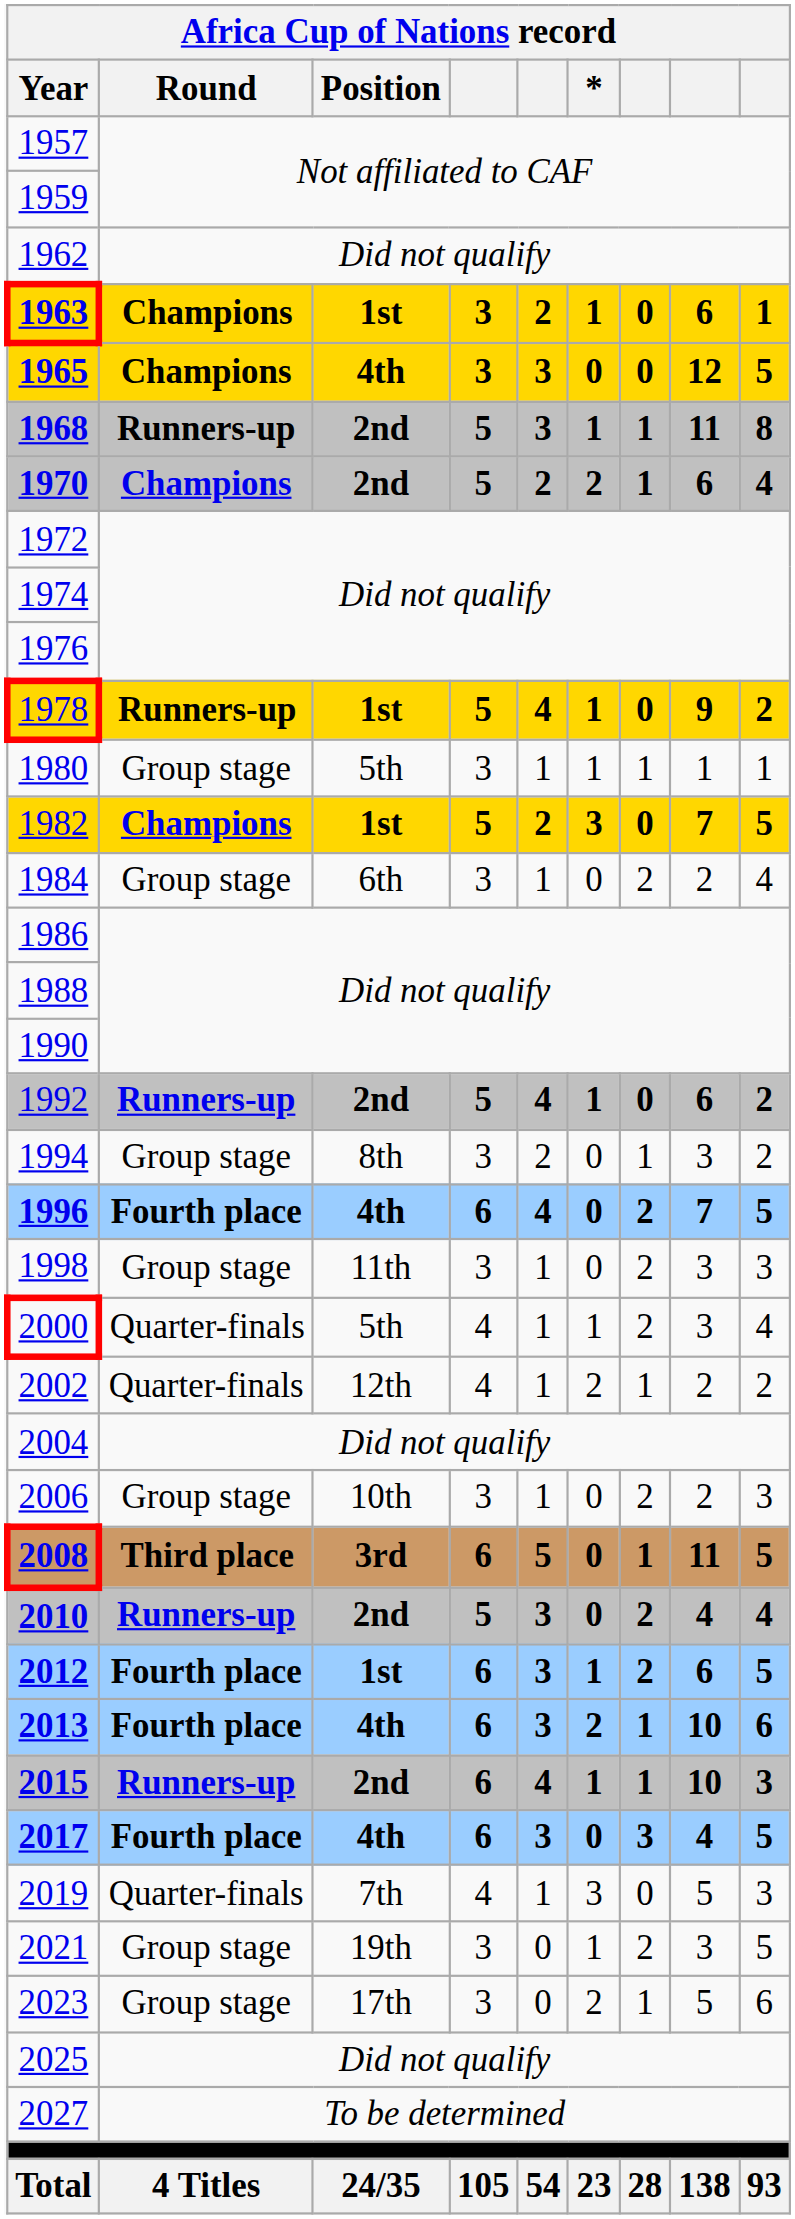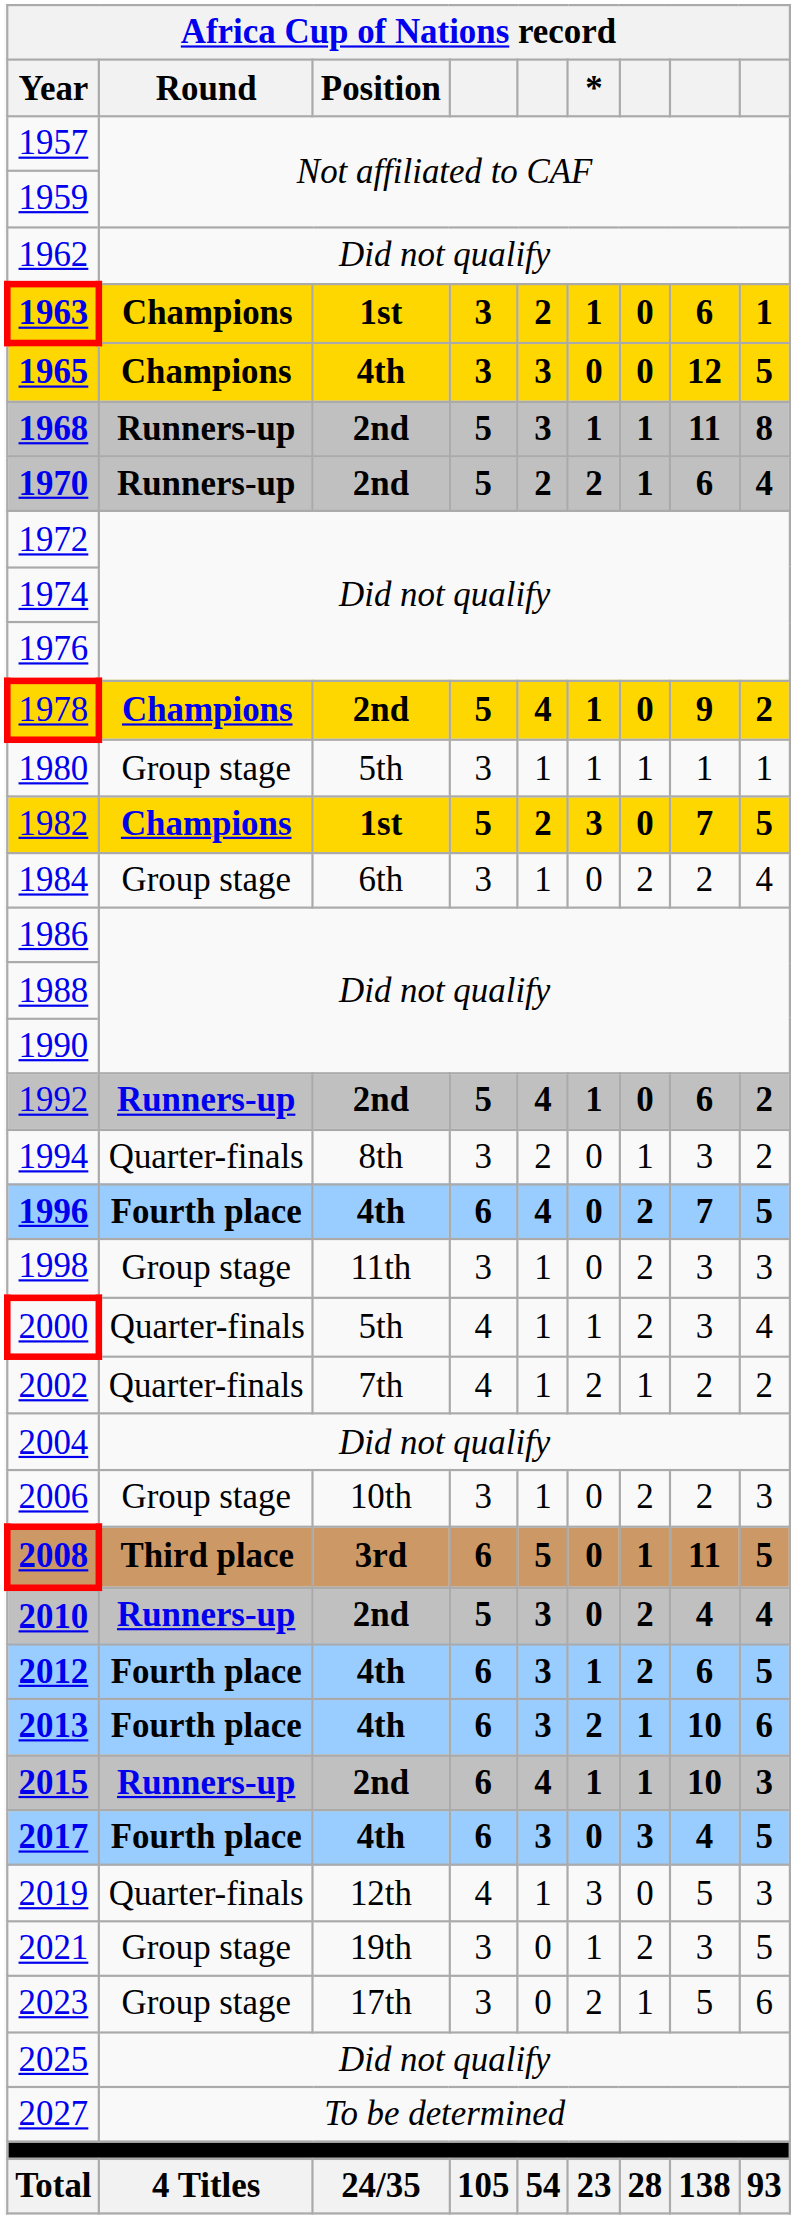(206, 483) Champions -> (206, 483) Runners-up
(207, 709) Runners-up -> (207, 709) Champions
(381, 709) 1st -> (381, 709) 2nd
(206, 1155) Group stage -> (206, 1155) Quarter-finals
(381, 1384) 12th -> (381, 1384) 7th
(381, 1671) 1st -> (381, 1671) 4th
(381, 1892) 7th -> (381, 1892) 12th
